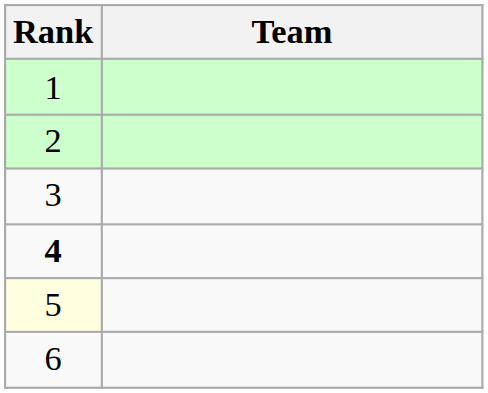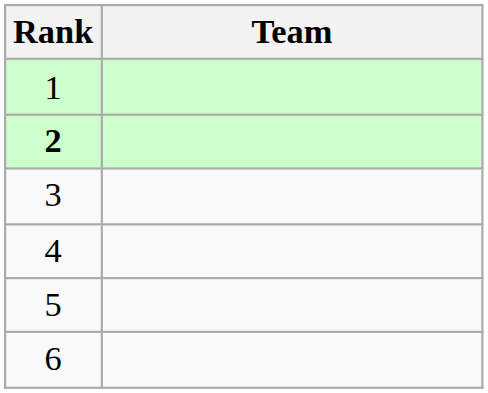(53, 140) normal -> (53, 140) bold
(53, 250) bold -> (53, 250) normal
(53, 304) lightyellow background -> (53, 304) no background
